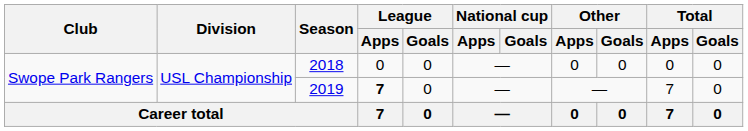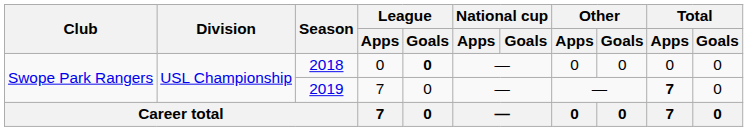(428, 65) normal -> (428, 65) bold
(380, 89) bold -> (380, 89) normal
(670, 89) normal -> (670, 89) bold
